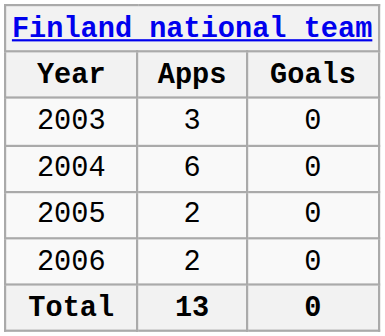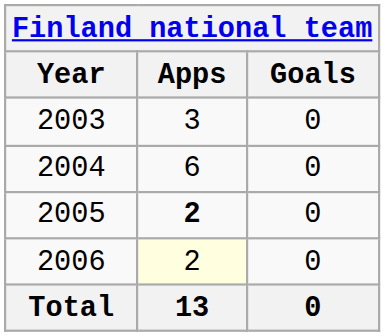(192, 215) normal -> (192, 215) bold
(192, 261) no background -> (192, 261) lightyellow background
